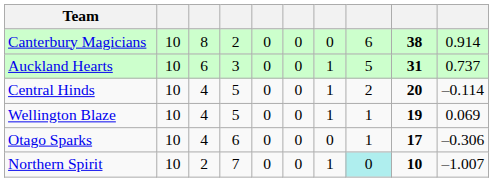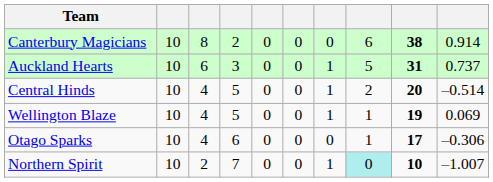(463, 90) –0.114 -> (463, 90) –0.514
